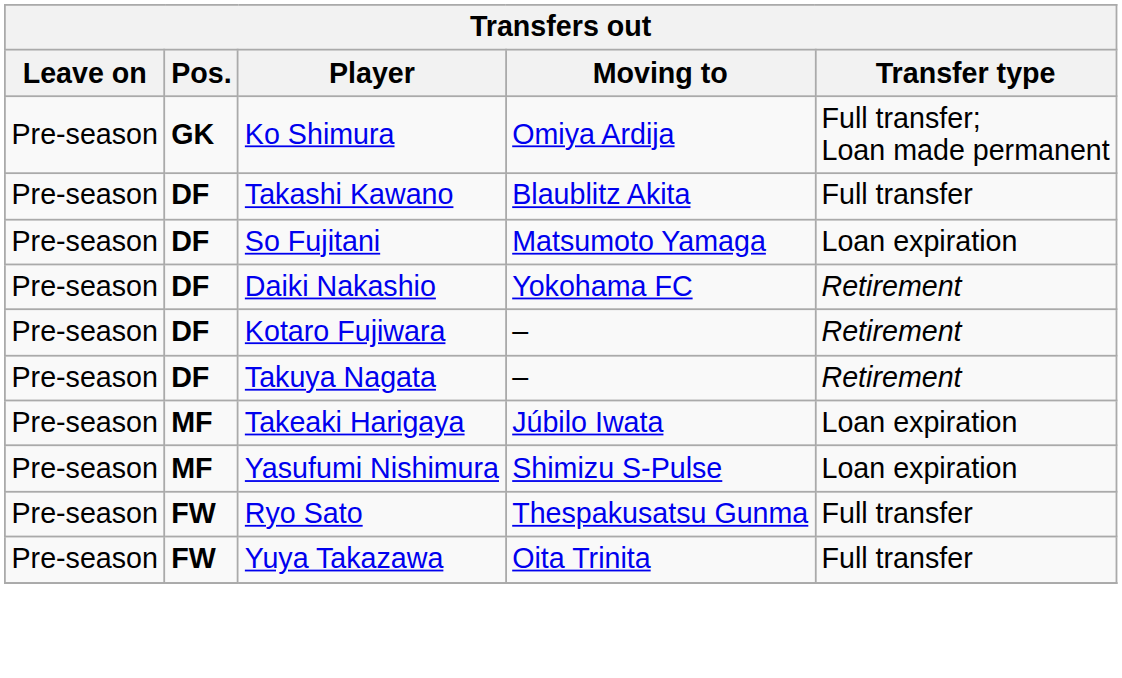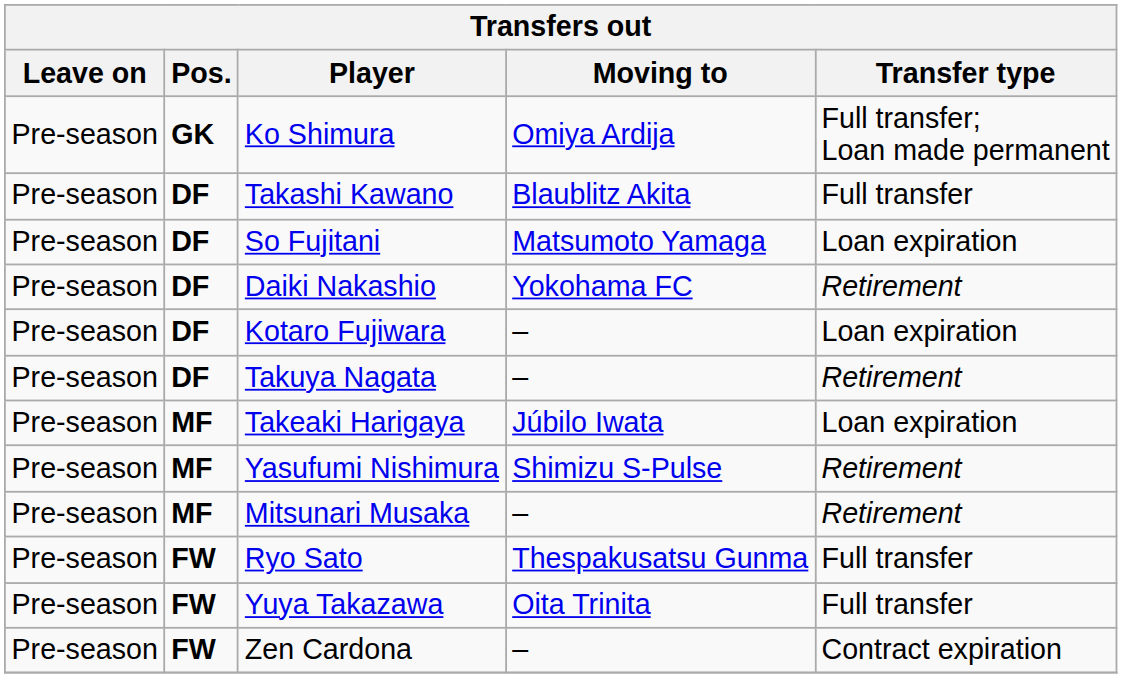(892, 331) Retirement -> (919, 331) Loan expiration
(919, 468) Loan expiration -> (892, 468) Retirement
+ row: (357, 513)
+ row: (328, 649)
